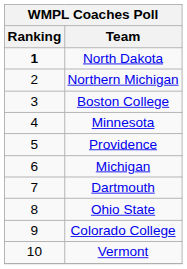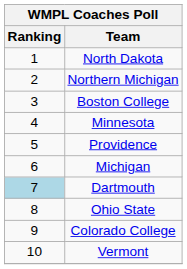(34, 58) bold -> (34, 58) normal
(34, 187) no background -> (34, 187) lightblue background
